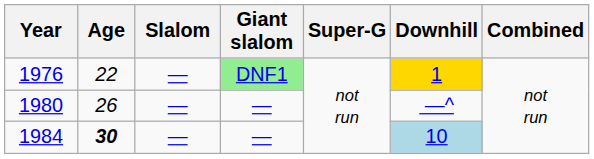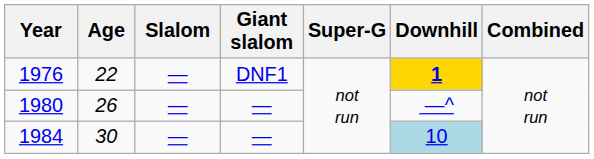(262, 74) lightgreen background -> (262, 74) no background
(437, 74) normal -> (437, 74) bold
(106, 136) bold -> (106, 136) normal
